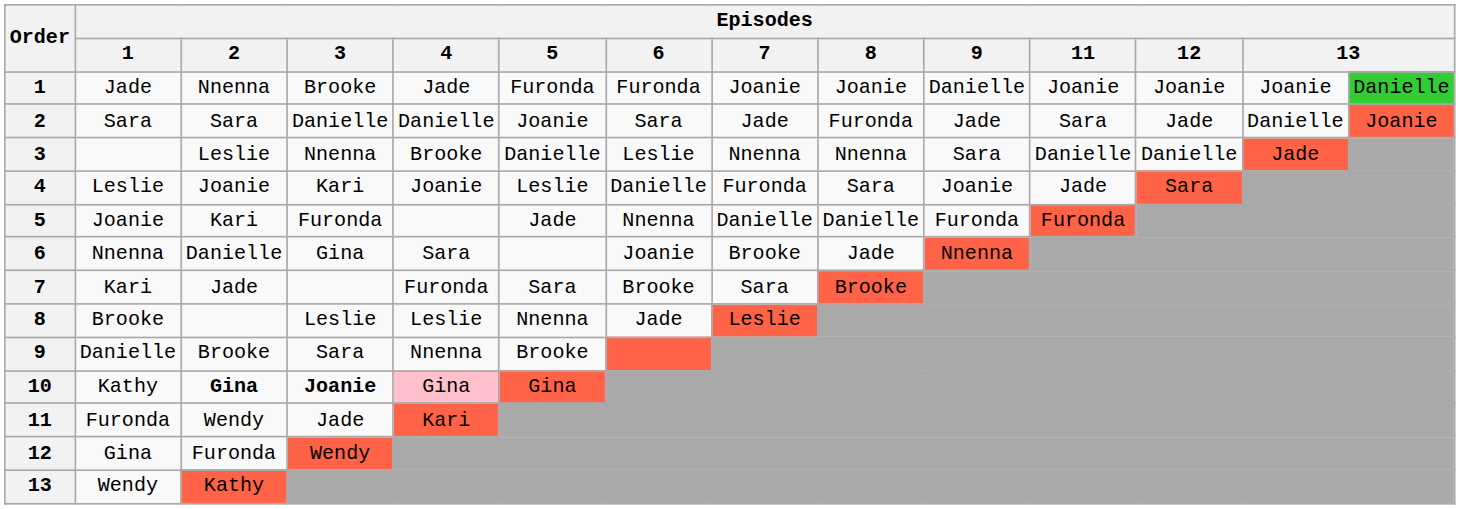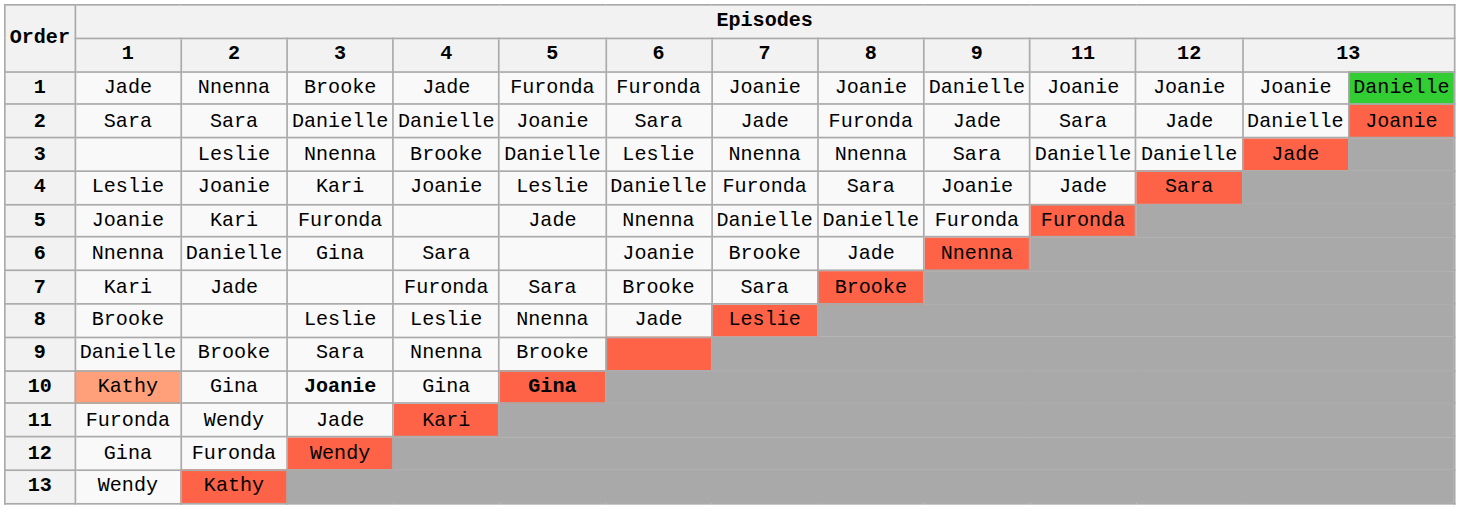(128, 387) no background -> (128, 387) lightsalmon background
(234, 387) bold -> (234, 387) normal
(446, 387) pink background -> (446, 387) no background
(552, 387) normal -> (552, 387) bold
